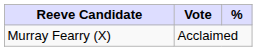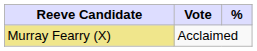(59, 35) no background -> (59, 35) khaki background
